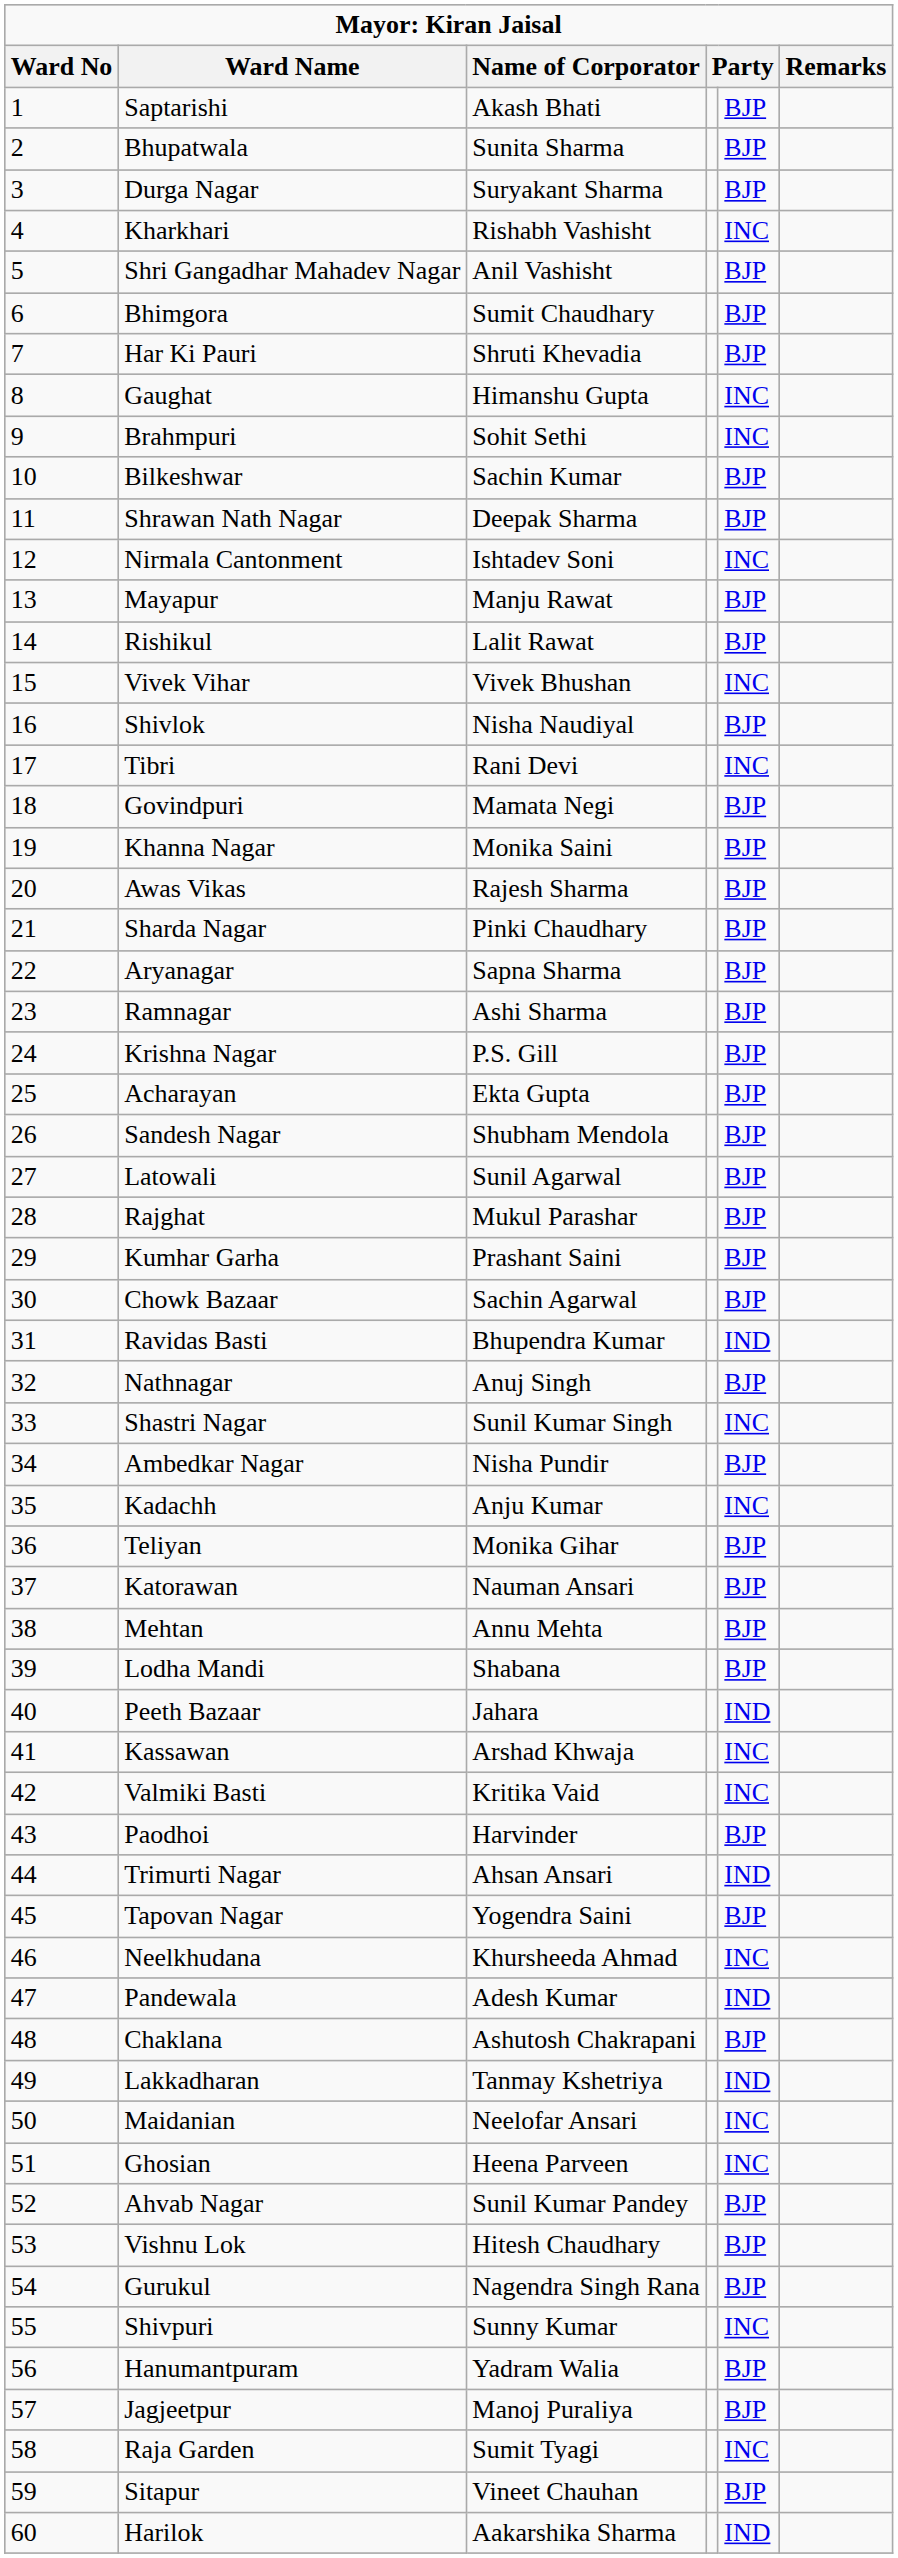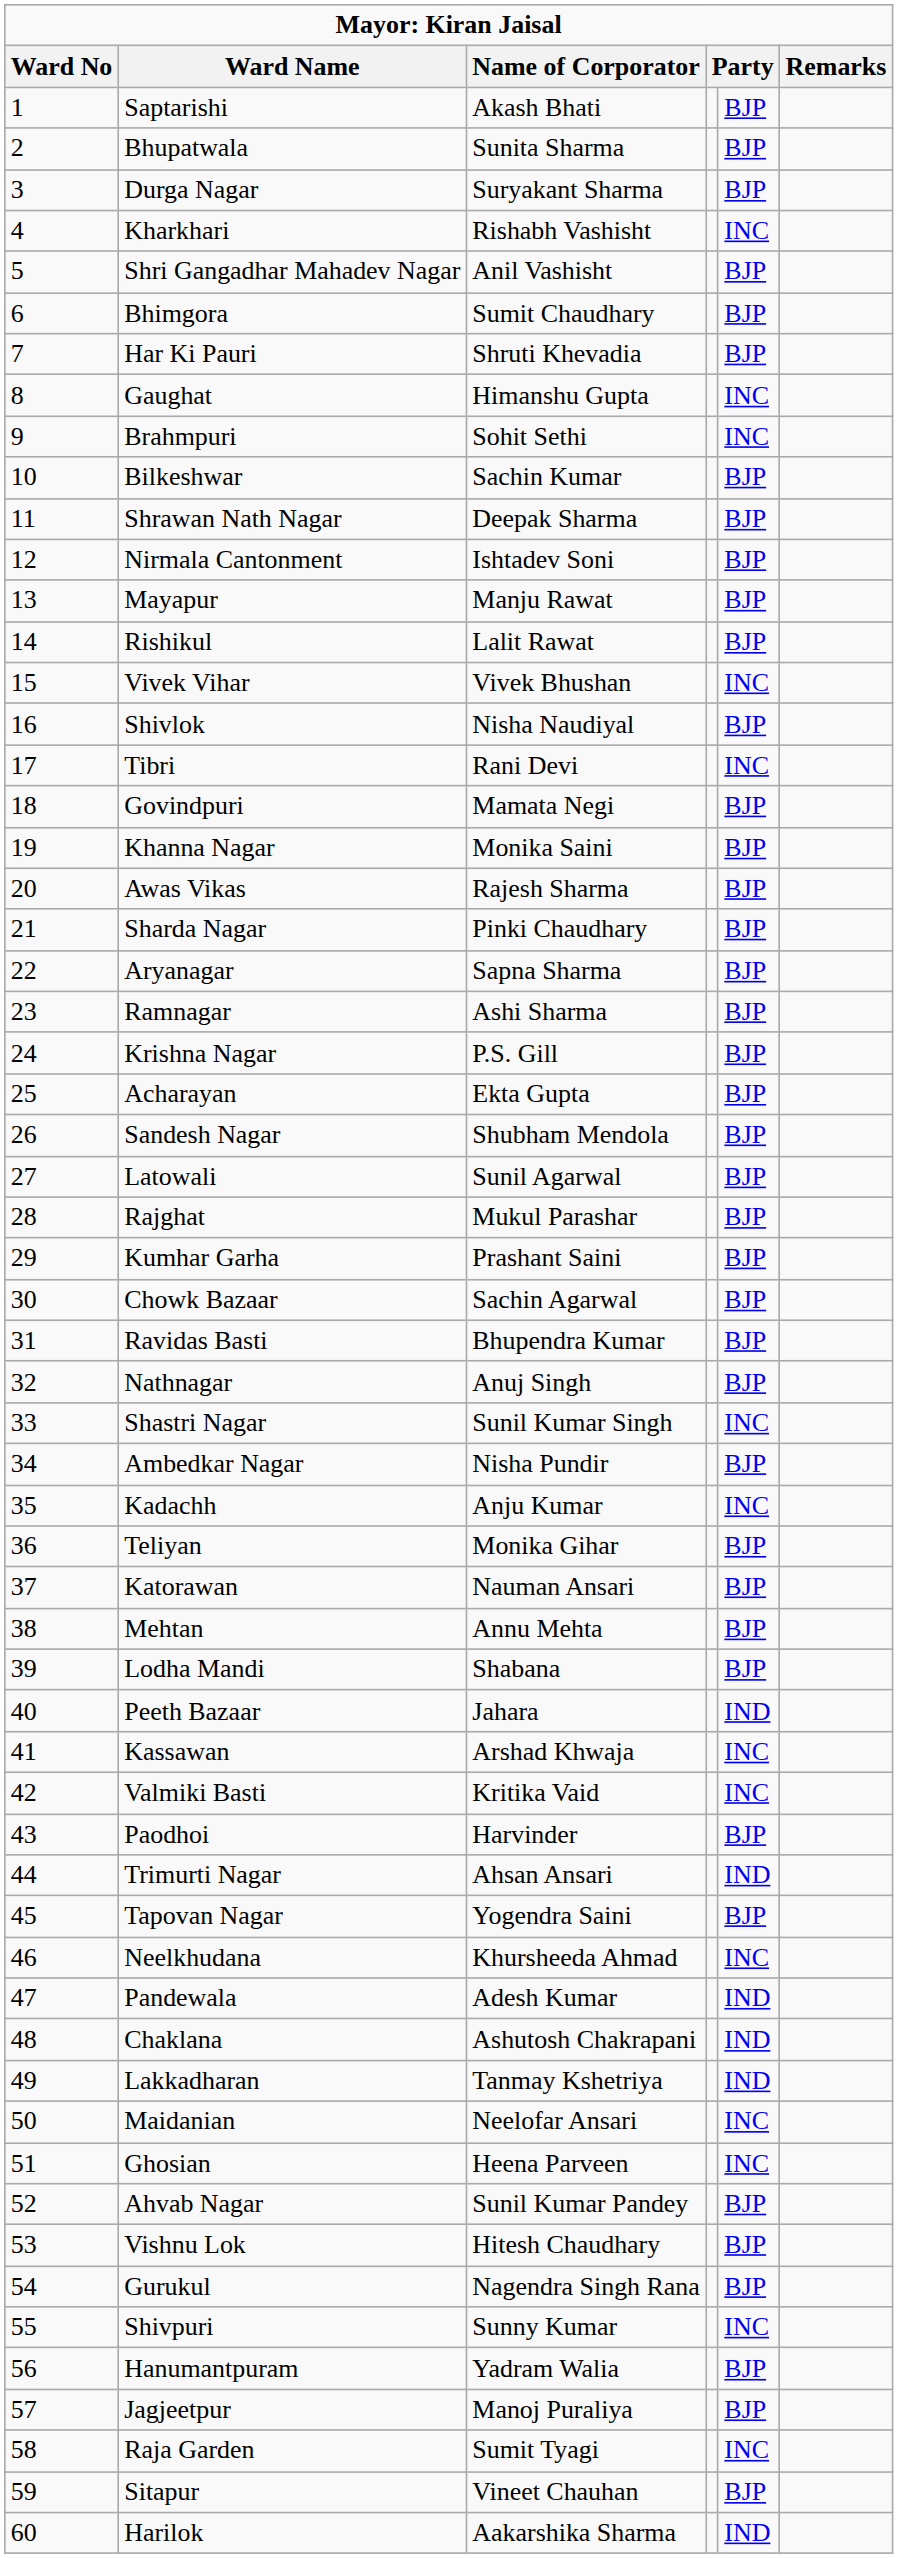(747, 559) INC -> (745, 559) BJP
(747, 1340) IND -> (745, 1340) BJP
(745, 2039) BJP -> (747, 2039) IND
